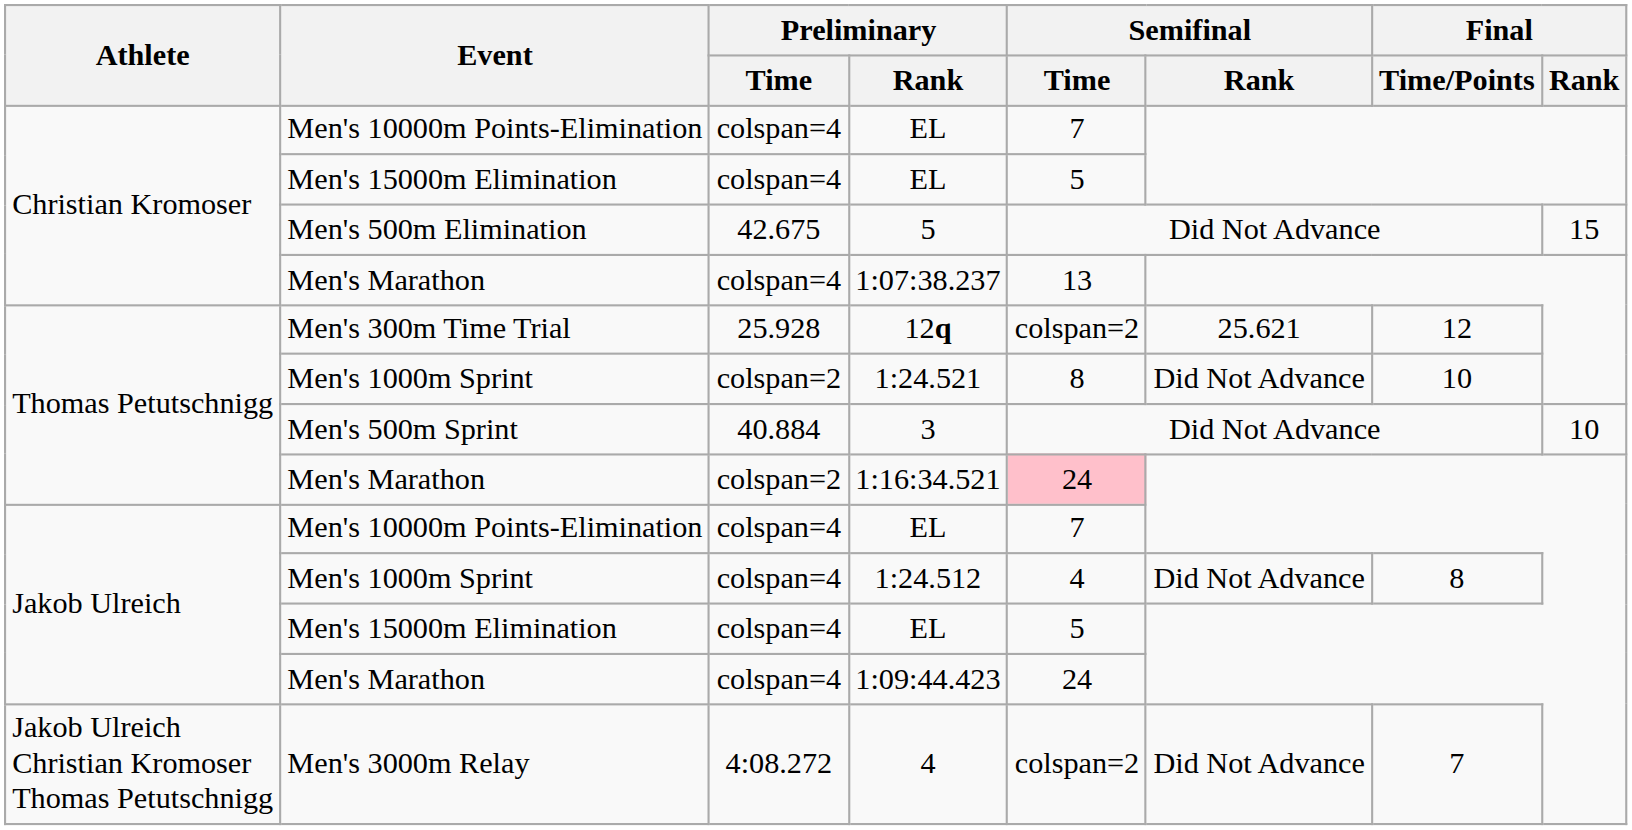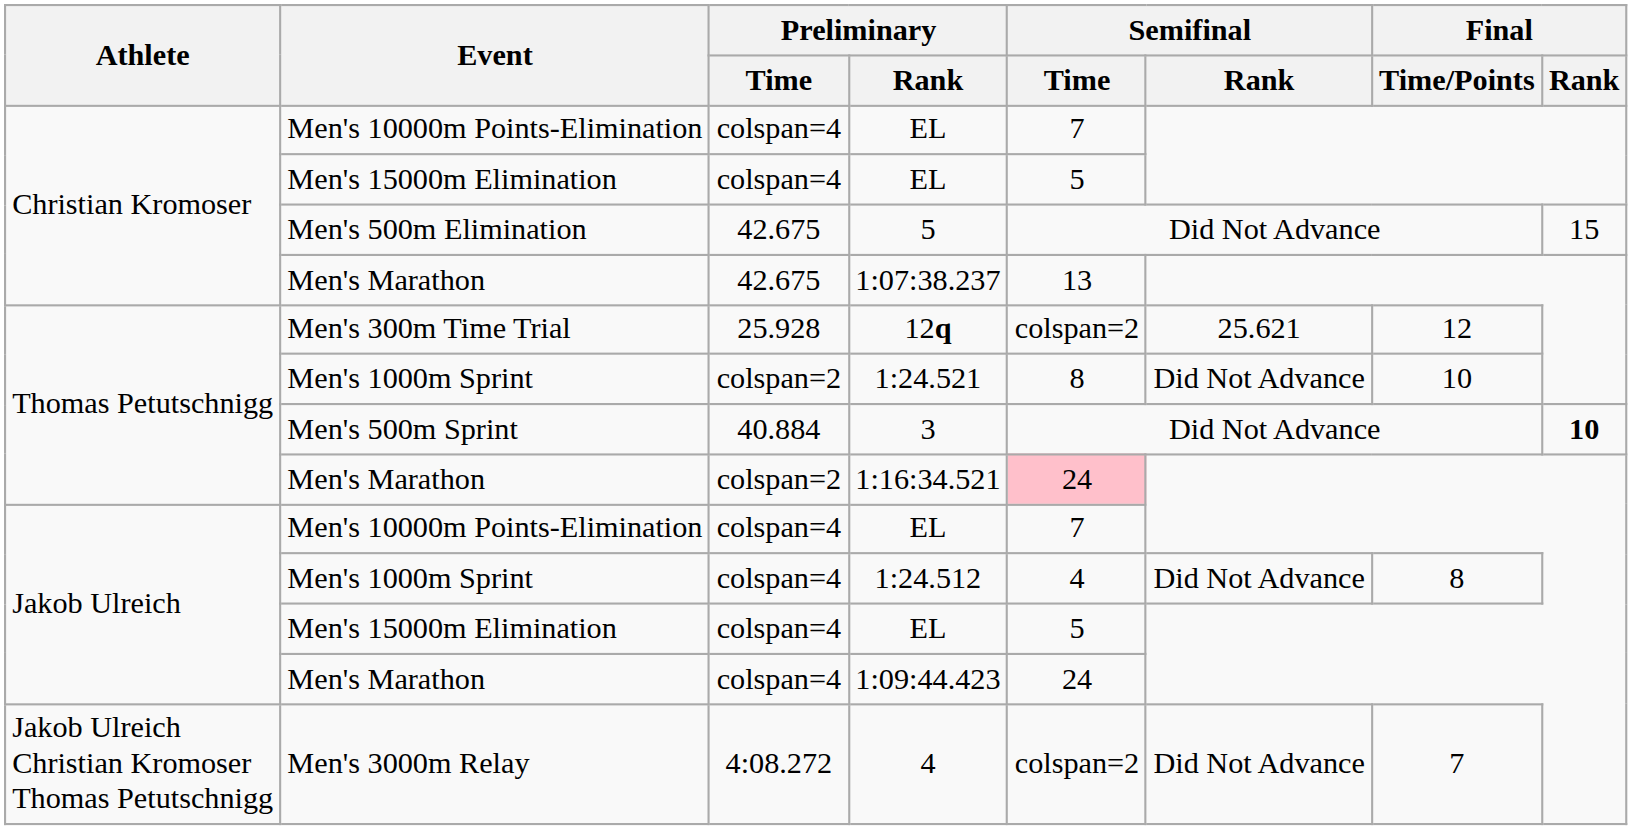(779, 279) colspan=4 -> (779, 279) 42.675
(1584, 428) normal -> (1584, 428) bold
